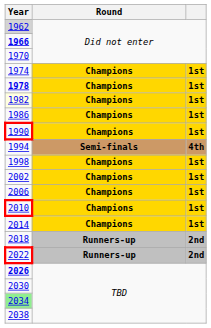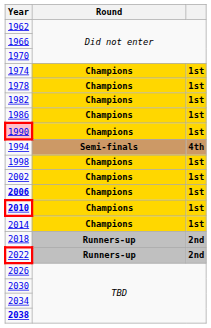(19, 26) lightgrey background -> (19, 26) no background
(19, 41) bold -> (19, 41) normal
(19, 85) bold -> (19, 85) normal
(19, 100) lightyellow background -> (19, 100) no background
(19, 131) no background -> (19, 131) pink background
(19, 191) normal -> (19, 191) bold
(19, 208) normal -> (19, 208) bold
(19, 271) bold -> (19, 271) normal
(19, 301) lightgreen background -> (19, 301) no background
(19, 315) normal -> (19, 315) bold
